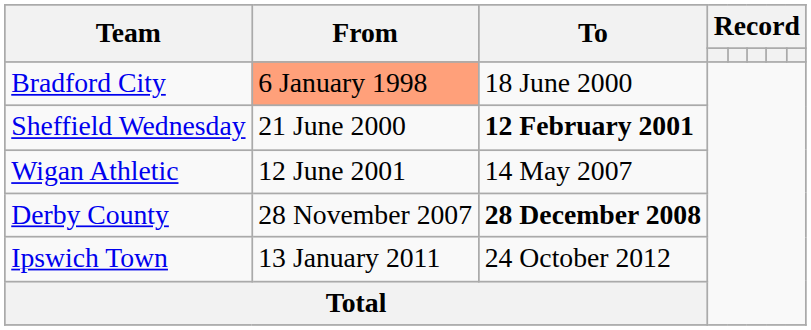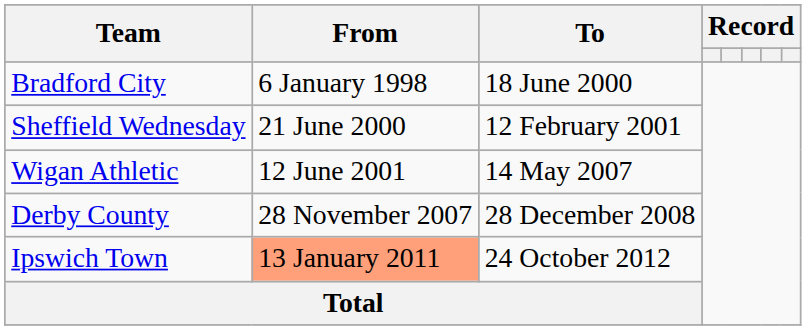(343, 83) lightsalmon background -> (343, 83) no background
(589, 127) bold -> (583, 127) normal
(593, 214) bold -> (590, 214) normal
(349, 258) no background -> (349, 258) lightsalmon background
